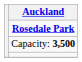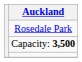(43, 28) bold -> (43, 28) normal
